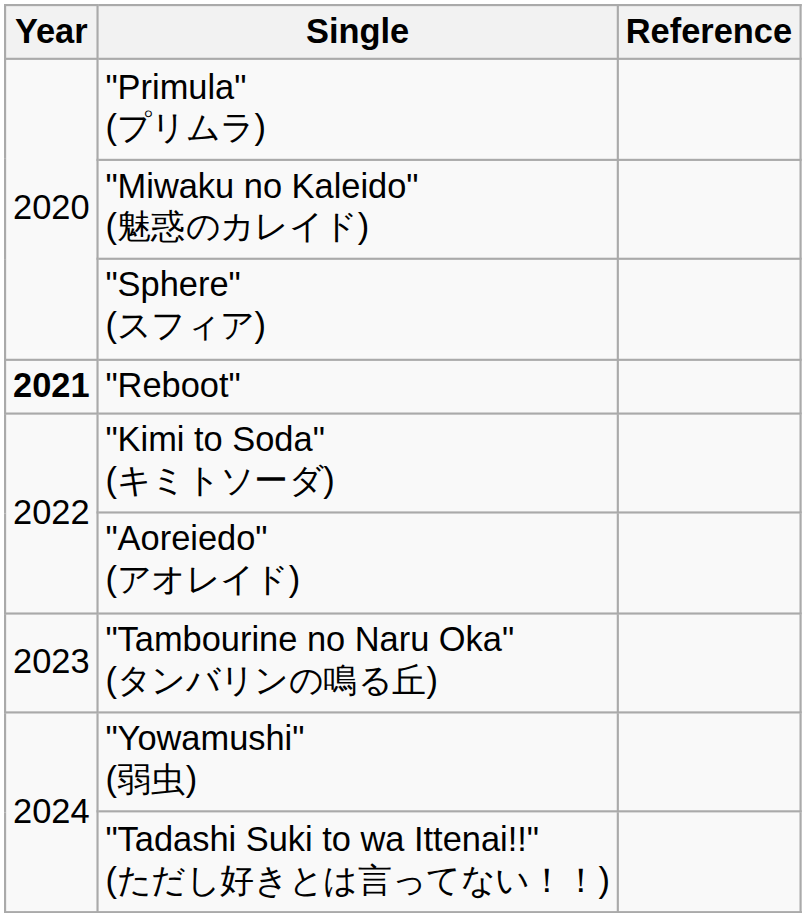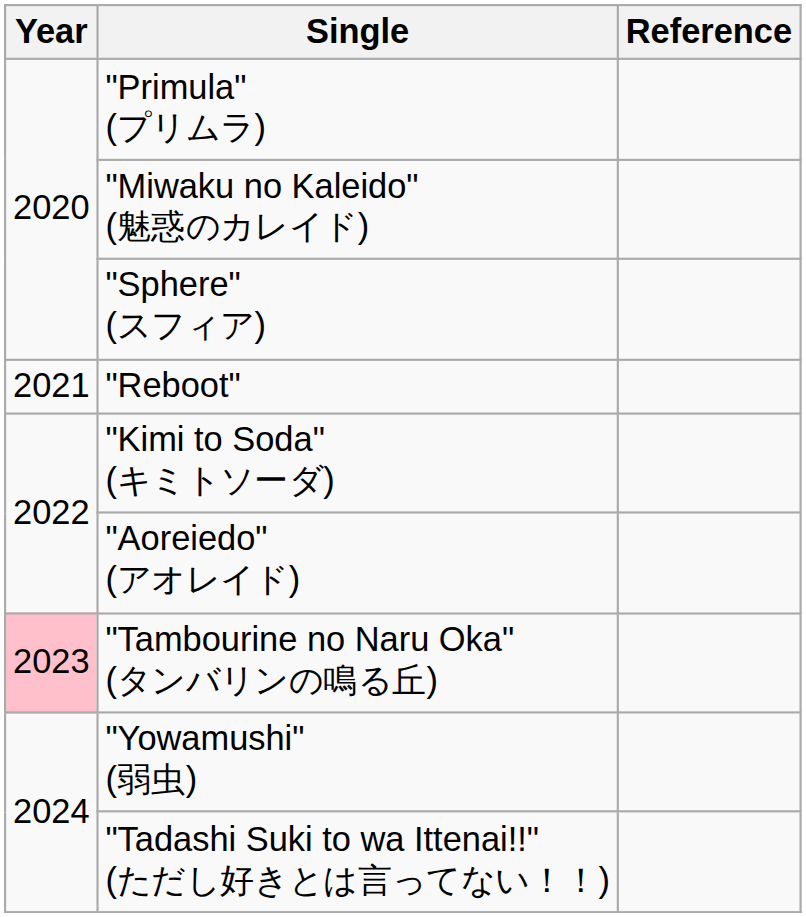(51, 385) bold -> (51, 385) normal
(51, 661) no background -> (51, 661) pink background
